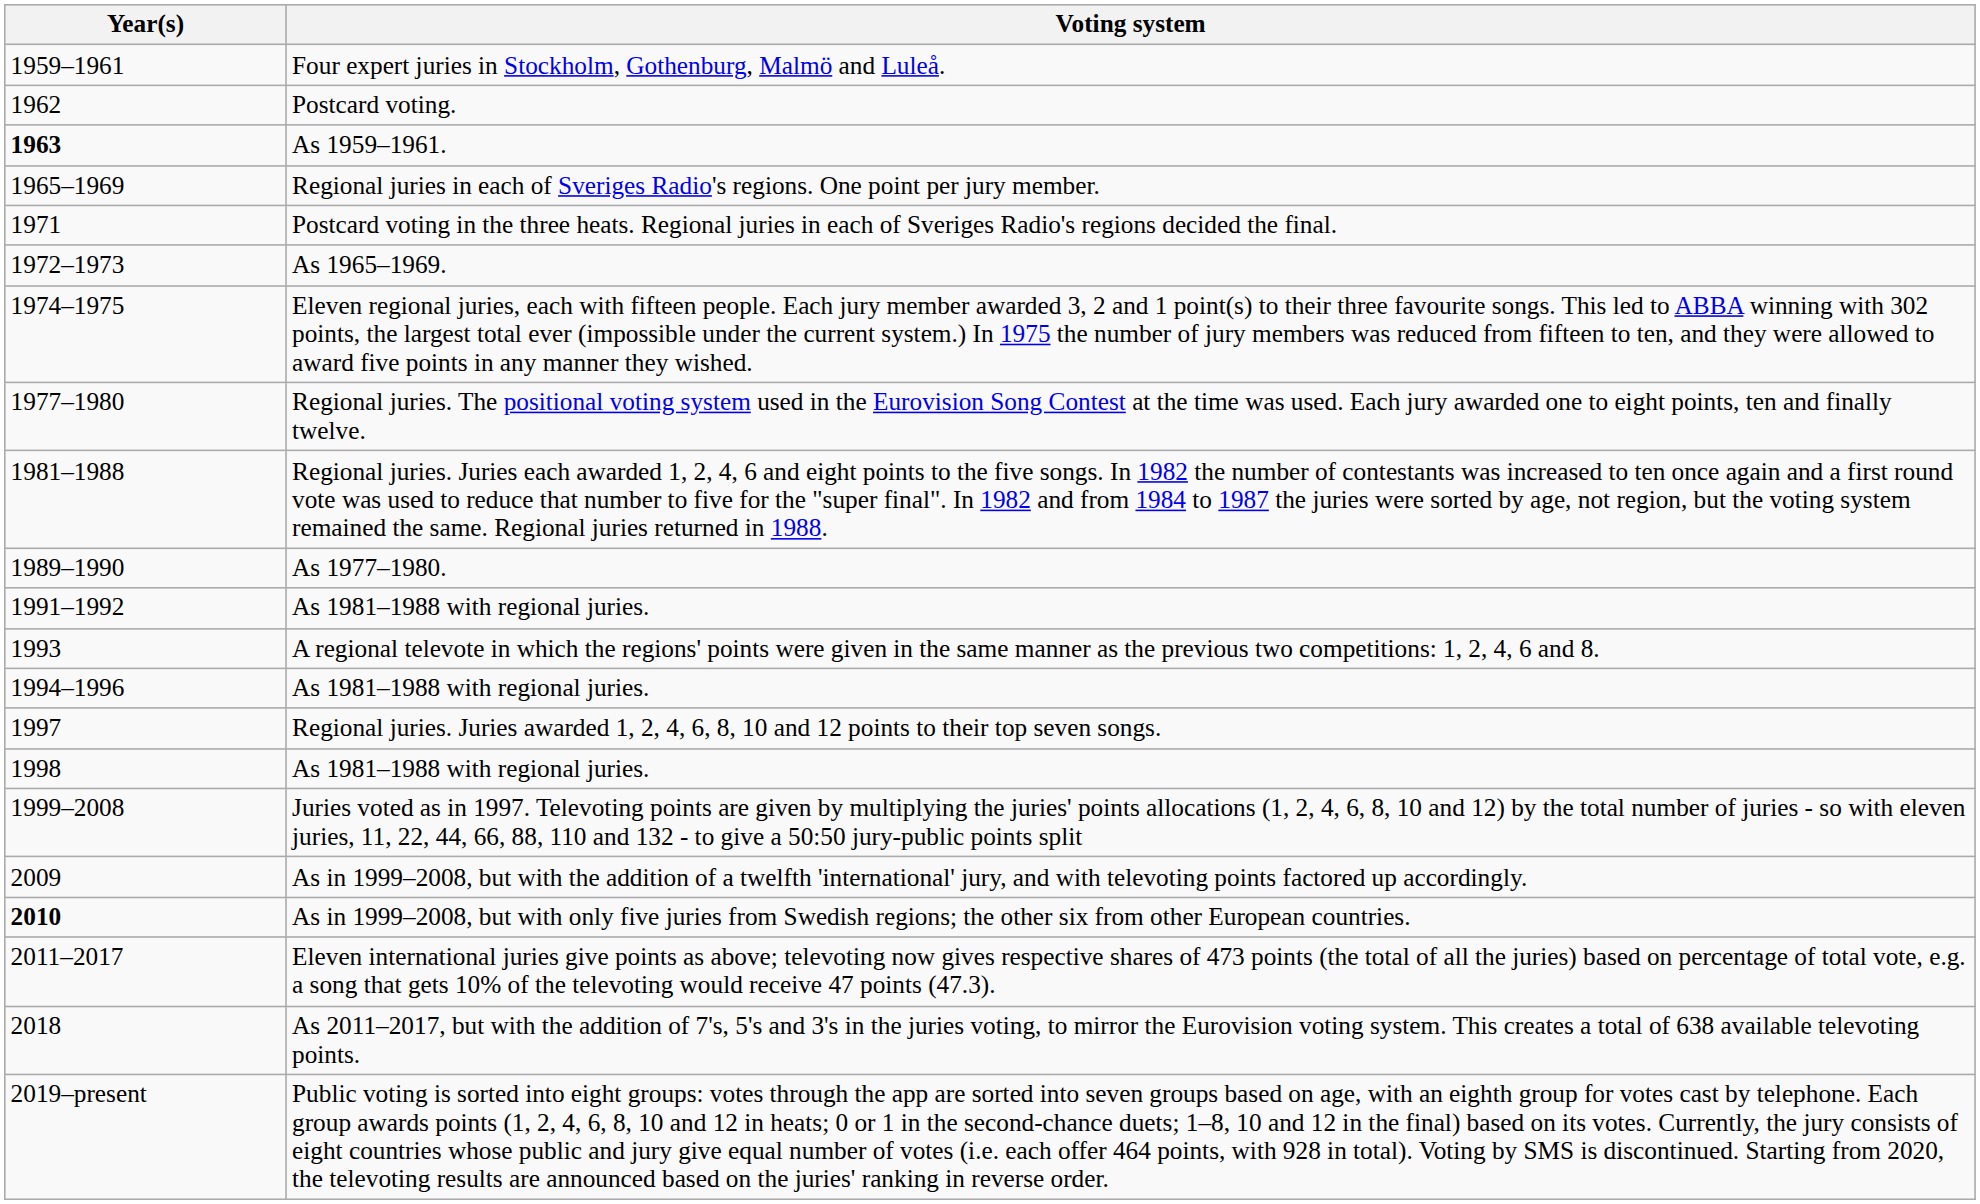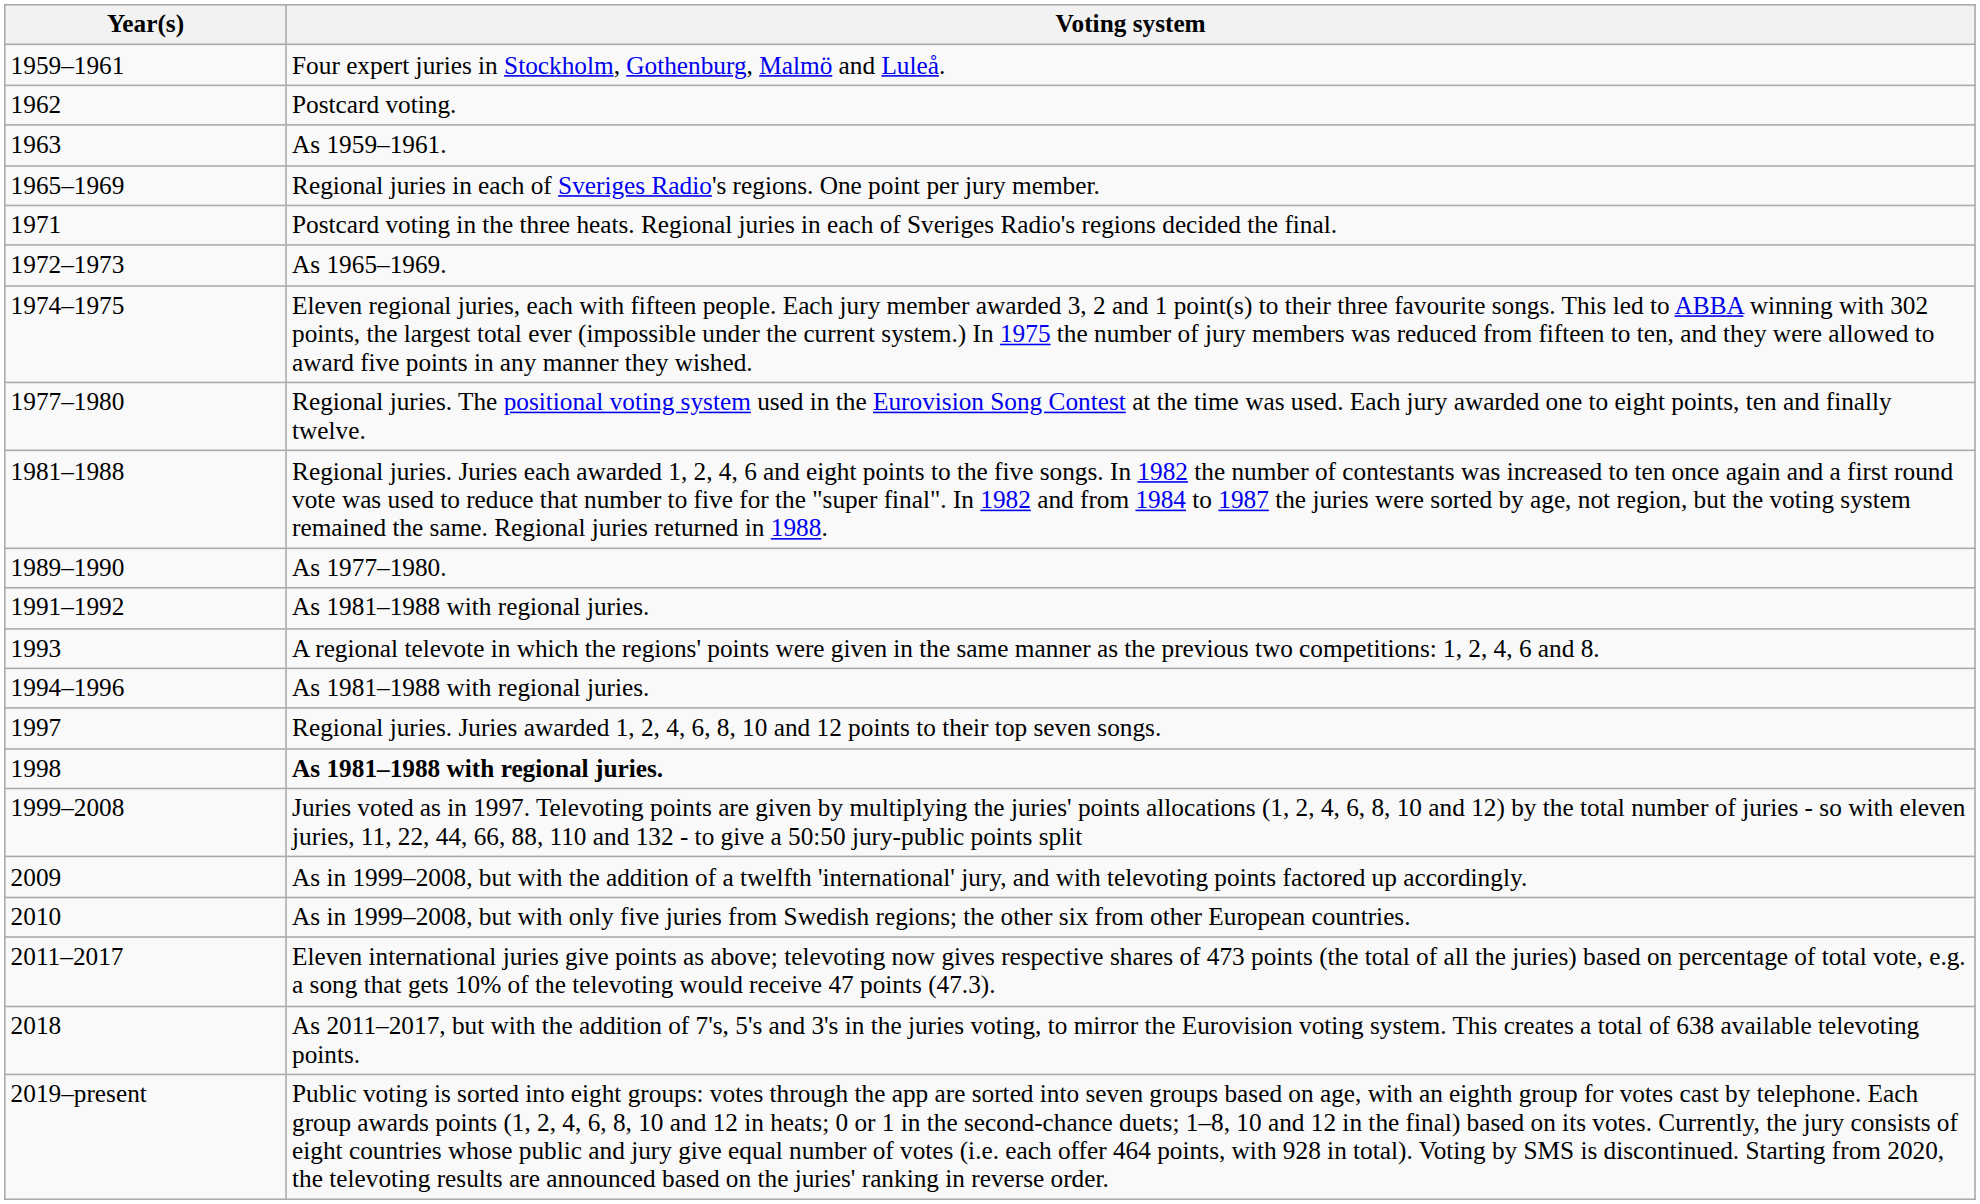(36, 144) bold -> (36, 144) normal
(471, 768) normal -> (478, 768) bold
(36, 916) bold -> (36, 916) normal
